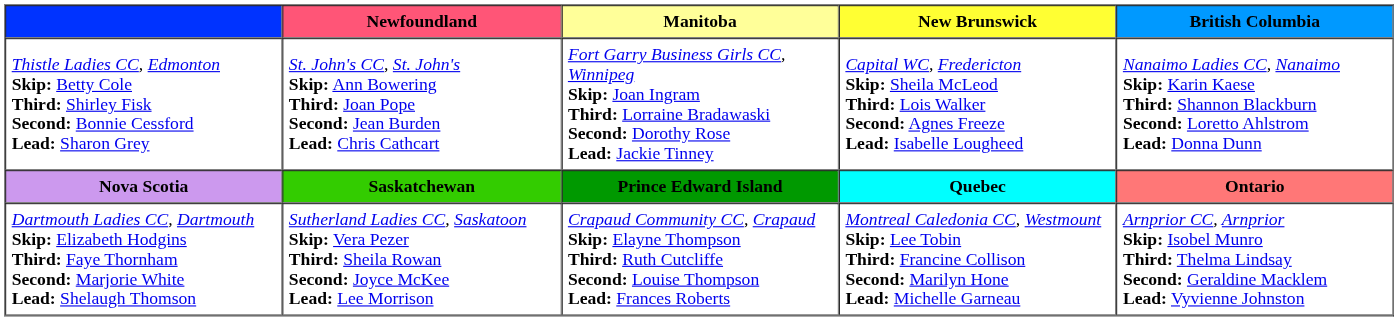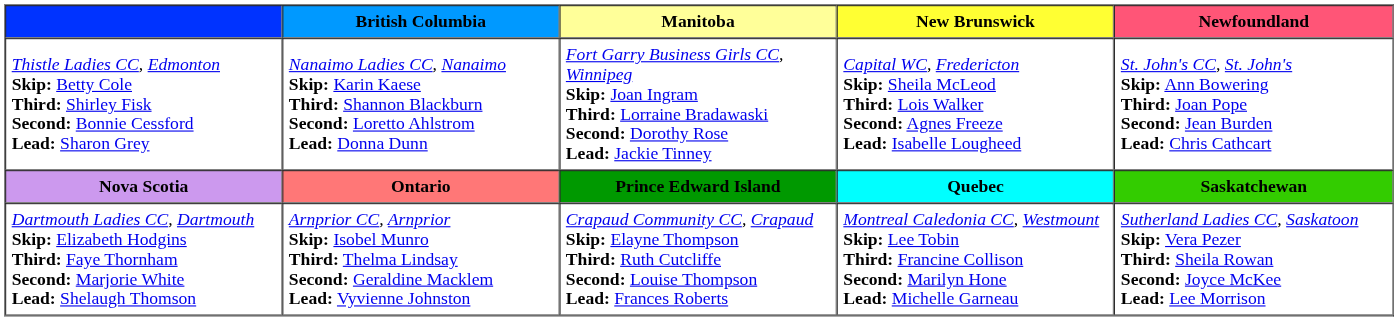columns swapped: (1255, 21) <-> (422, 21)
